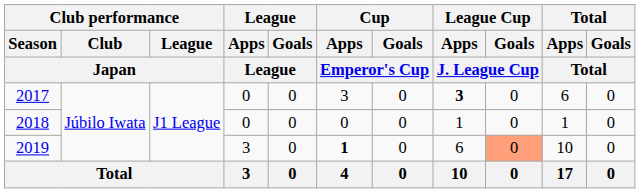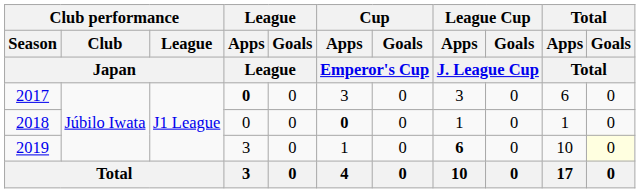(246, 95) normal -> (246, 95) bold
(459, 95) bold -> (459, 95) normal
(344, 122) normal -> (344, 122) bold
(344, 148) bold -> (344, 148) normal
(459, 148) normal -> (459, 148) bold
(514, 148) lightsalmon background -> (514, 148) no background
(611, 148) no background -> (611, 148) lightyellow background
